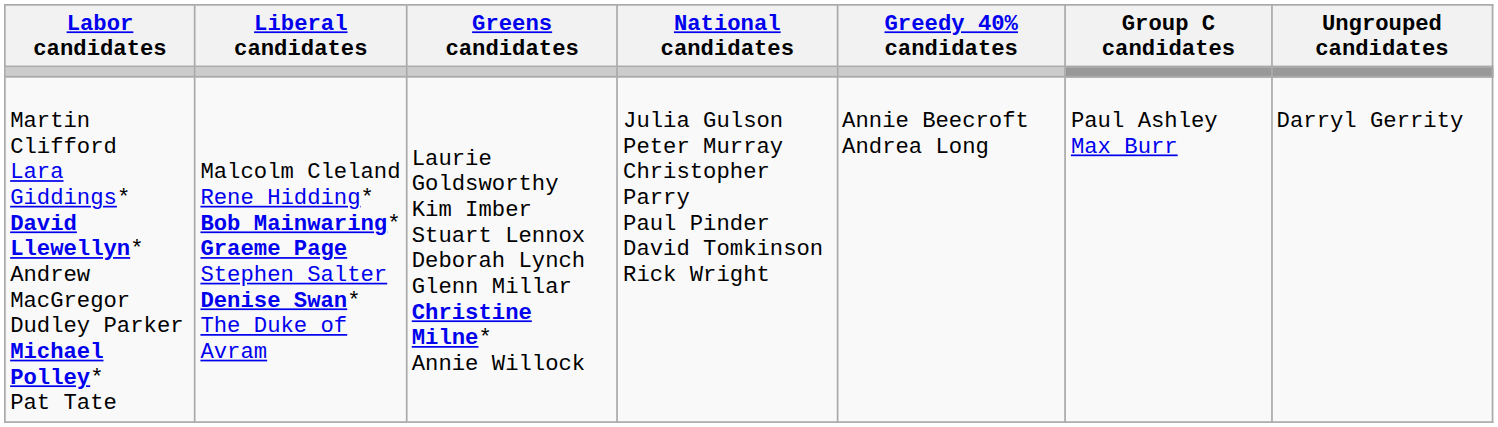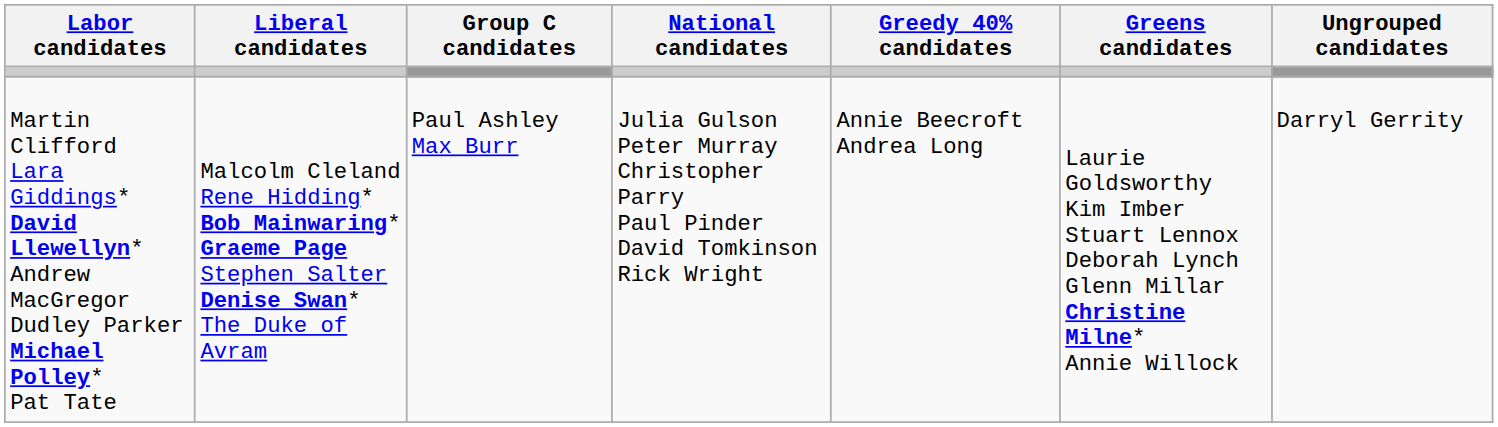columns swapped: (512, 36) <-> (1168, 36)
